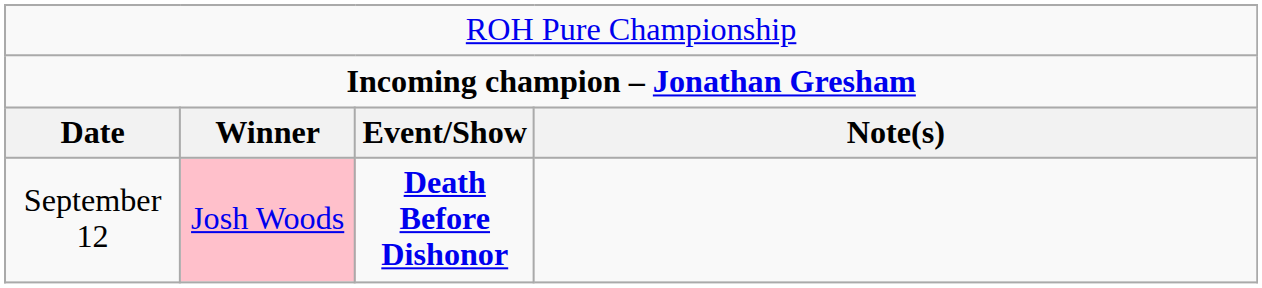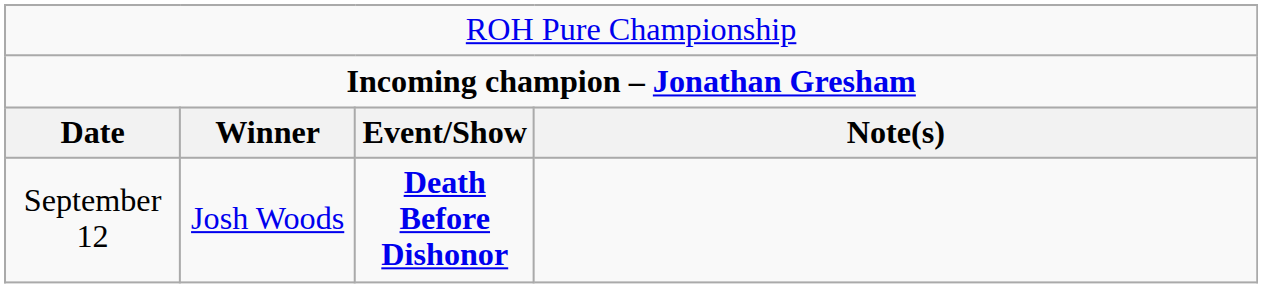(268, 219) pink background -> (268, 219) no background
